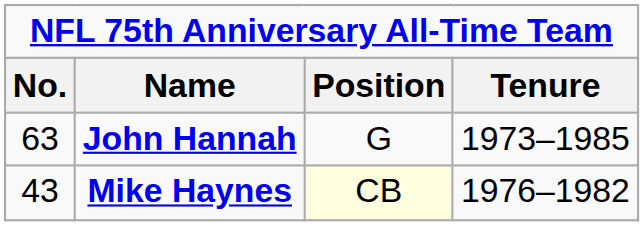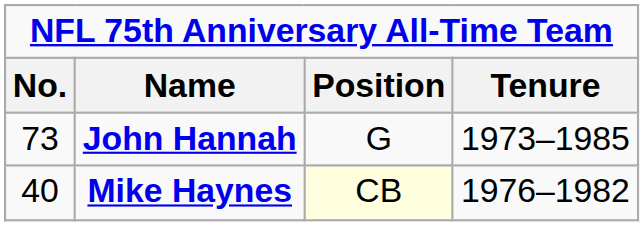(40, 138) 63 -> (40, 138) 73
(40, 191) 43 -> (40, 191) 40
